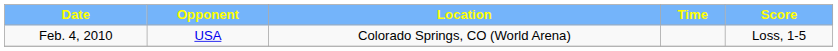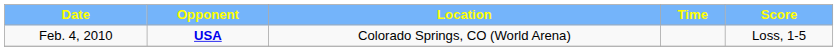(208, 35) normal -> (208, 35) bold
